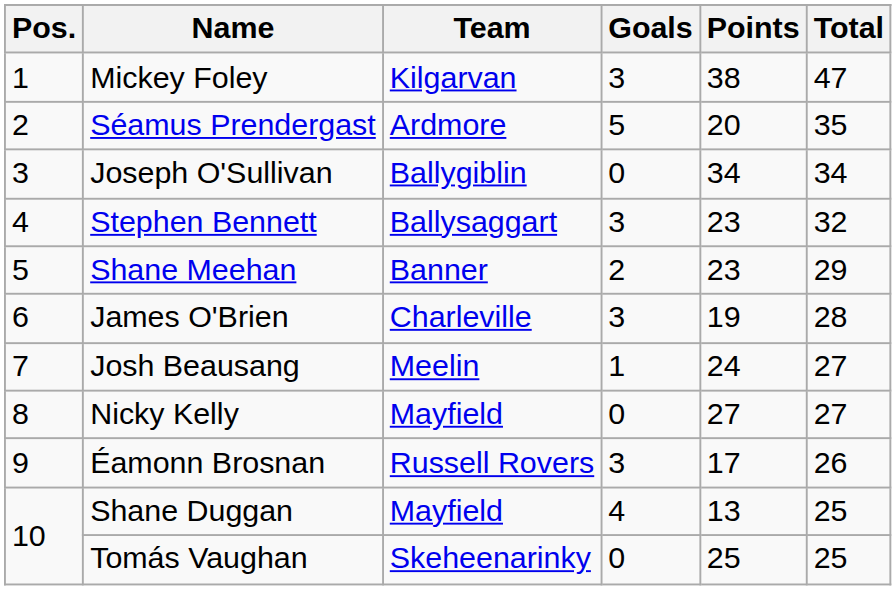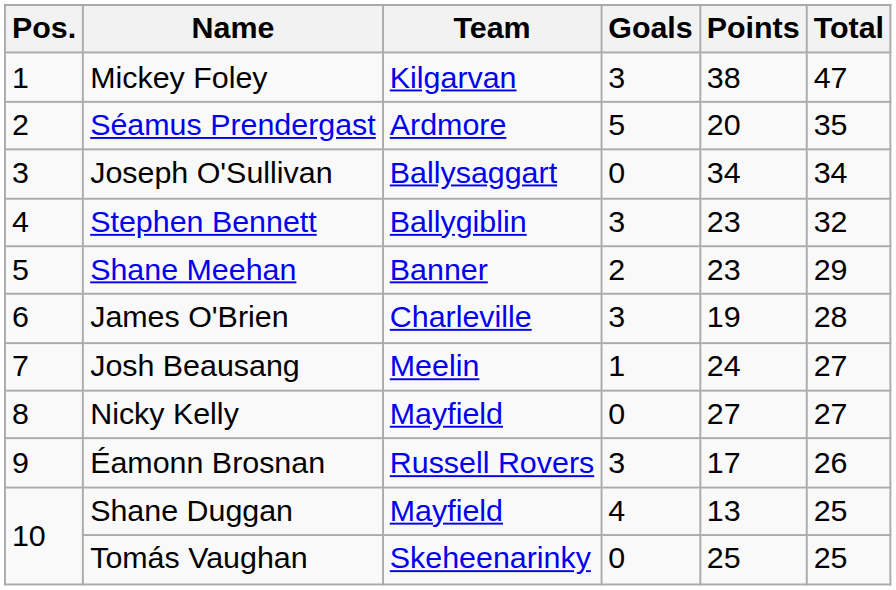(458, 173) Ballygiblin -> (473, 173) Ballysaggart
(473, 221) Ballysaggart -> (458, 221) Ballygiblin
